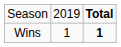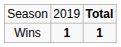(67, 33) normal -> (67, 33) bold
